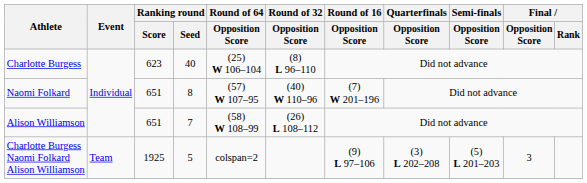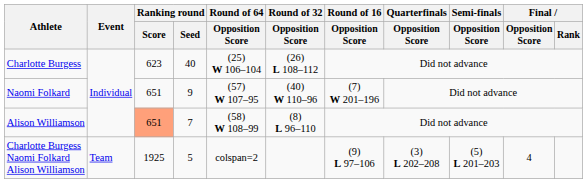(295, 64) (8) L 96–110 -> (295, 64) (26) L 108–112
(190, 93) 8 -> (190, 93) 9
(154, 123) no background -> (154, 123) lightsalmon background
(295, 123) (26) L 108–112 -> (295, 123) (8) L 96–110
(529, 158) 3 -> (529, 158) 4
